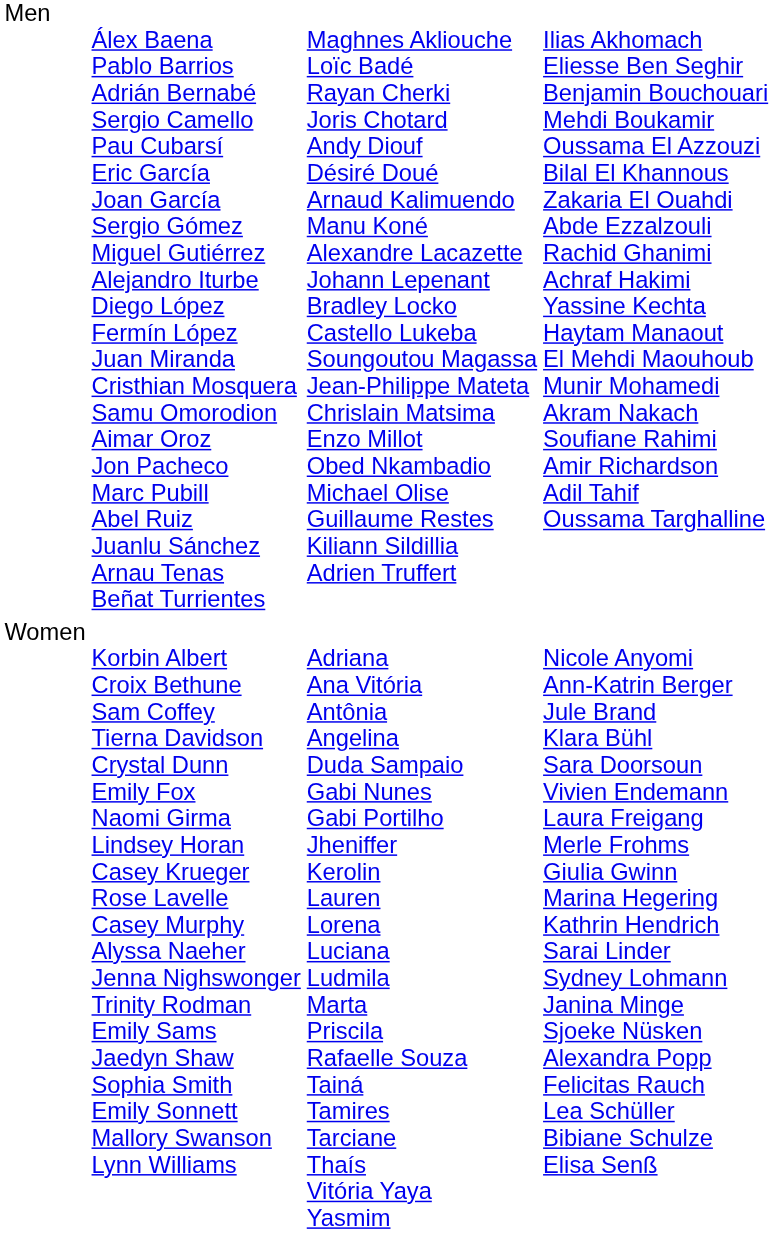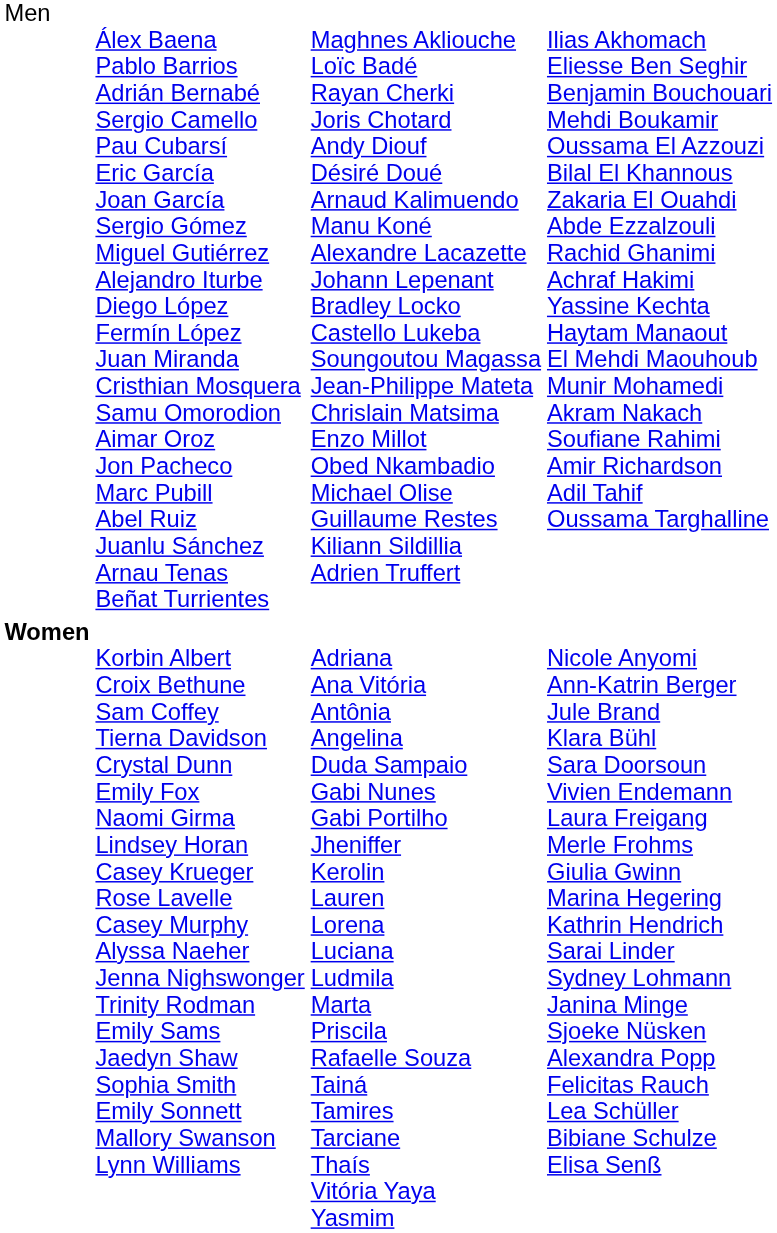(45, 632) normal -> (47, 632) bold
